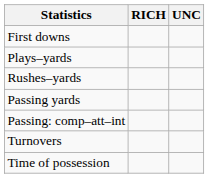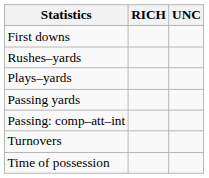rows swapped: (40, 57) <-> (44, 78)
